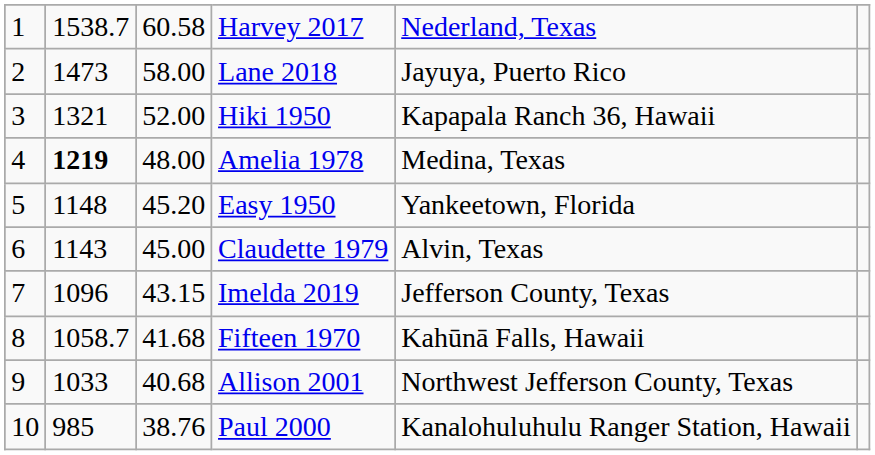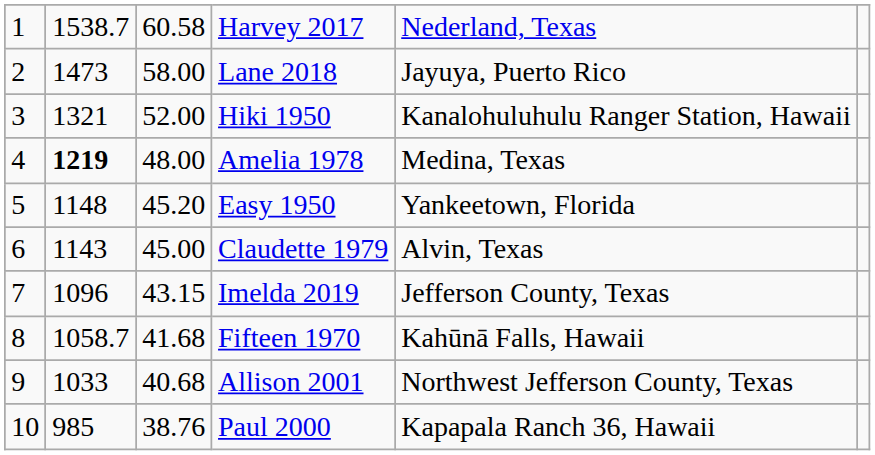(558, 115) Kapapala Ranch 36, Hawaii -> (626, 115) Kanalohuluhulu Ranger Station, Hawaii
(626, 426) Kanalohuluhulu Ranger Station, Hawaii -> (558, 426) Kapapala Ranch 36, Hawaii
